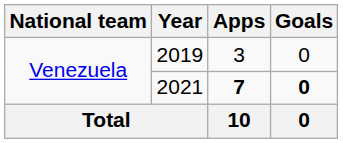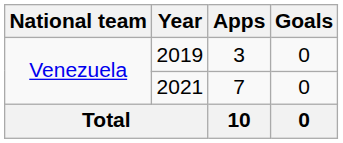(239, 87) bold -> (239, 87) normal
(304, 87) bold -> (304, 87) normal
